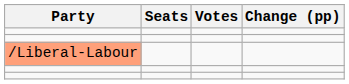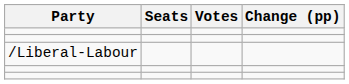(73, 54) lightsalmon background -> (73, 54) no background
